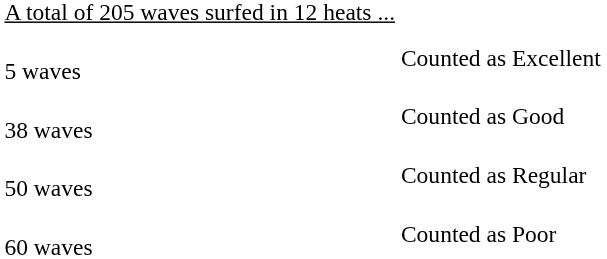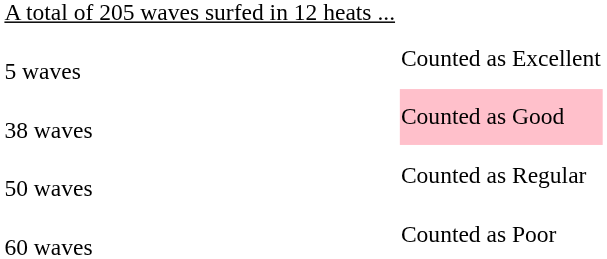(483, 116) no background -> (483, 116) pink background
